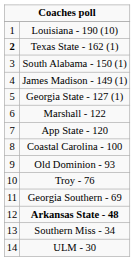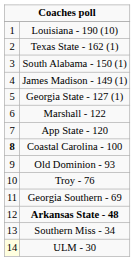(12, 46) bold -> (12, 46) normal
(12, 147) normal -> (12, 147) bold
(12, 247) no background -> (12, 247) lightyellow background
